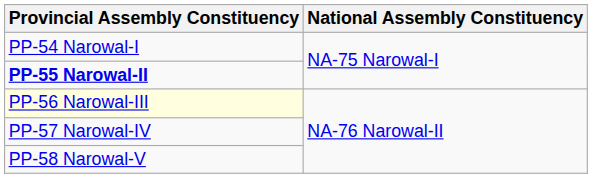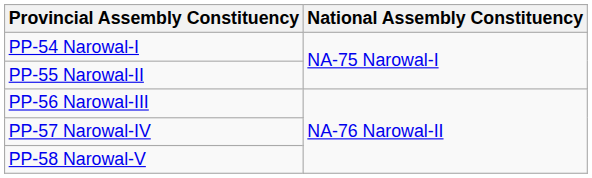(78, 74) bold -> (76, 74) normal
(79, 103) lightyellow background -> (79, 103) no background
